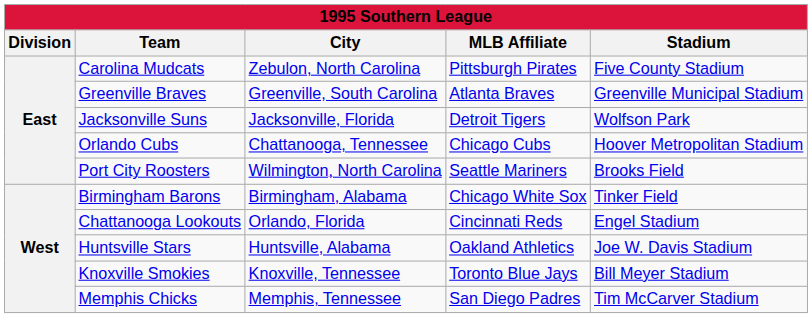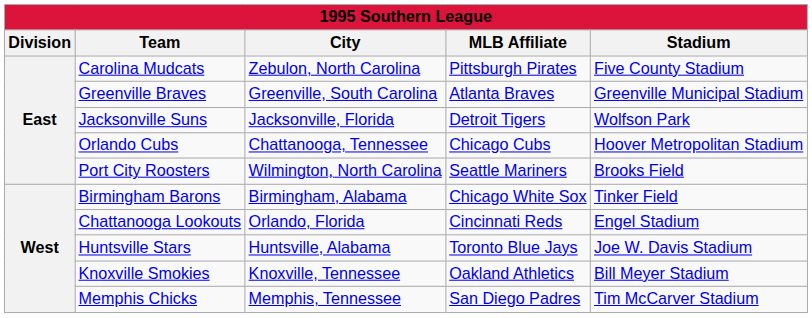(512, 247) Oakland Athletics -> (513, 247) Toronto Blue Jays
(513, 273) Toronto Blue Jays -> (512, 273) Oakland Athletics
